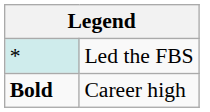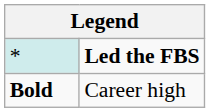(139, 55) normal -> (142, 55) bold
